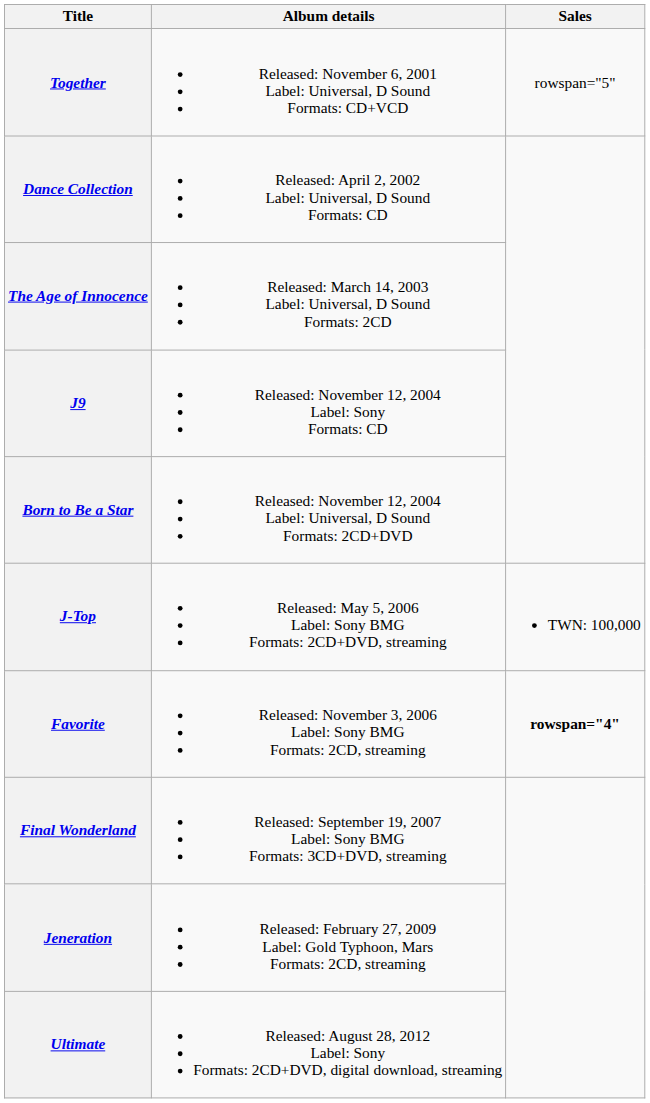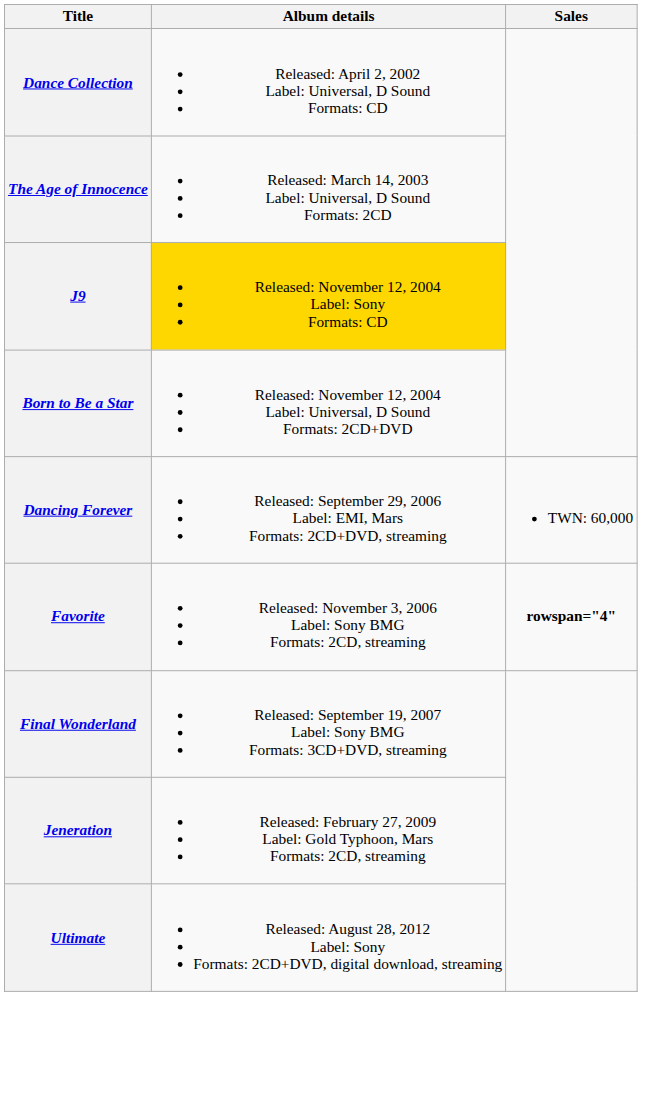- row: (78, 82)
(329, 412) no background -> (329, 305) gold background
- row: (78, 616)
+ row: (78, 509)
